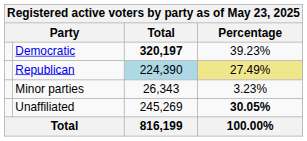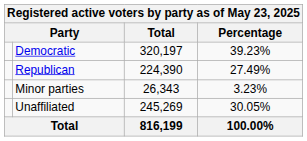(161, 51) bold -> (161, 51) normal
(161, 70) lightblue background -> (161, 70) no background
(250, 70) khaki background -> (250, 70) no background
(250, 107) bold -> (250, 107) normal
